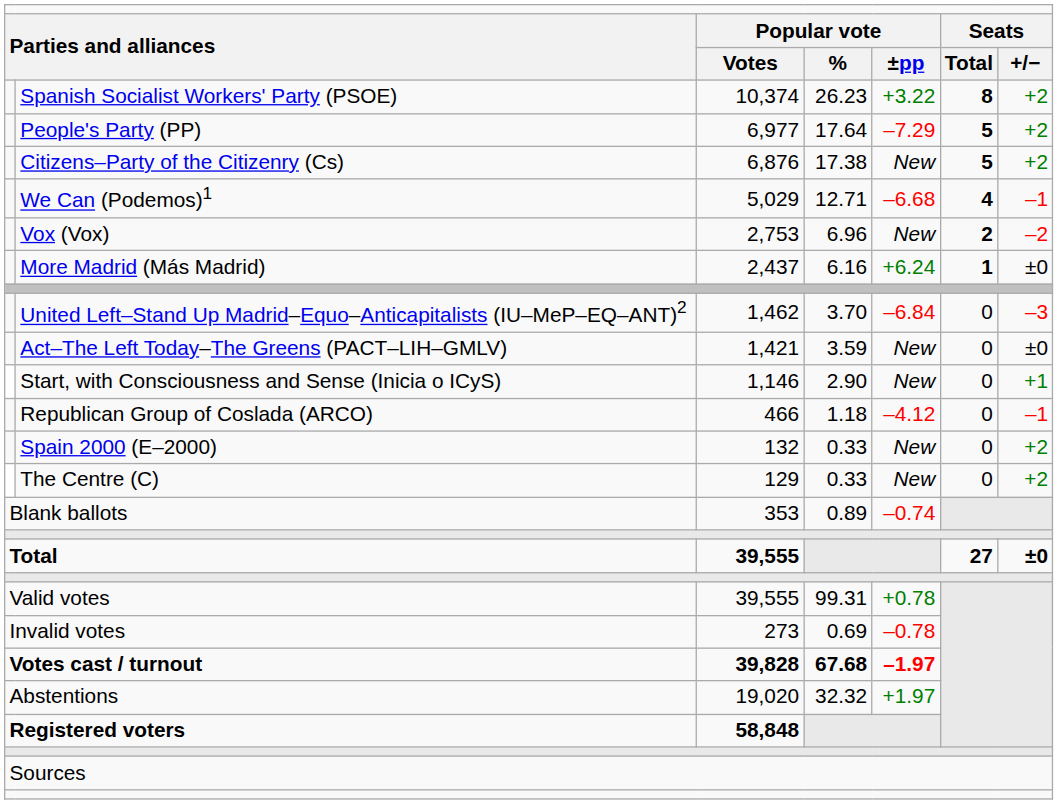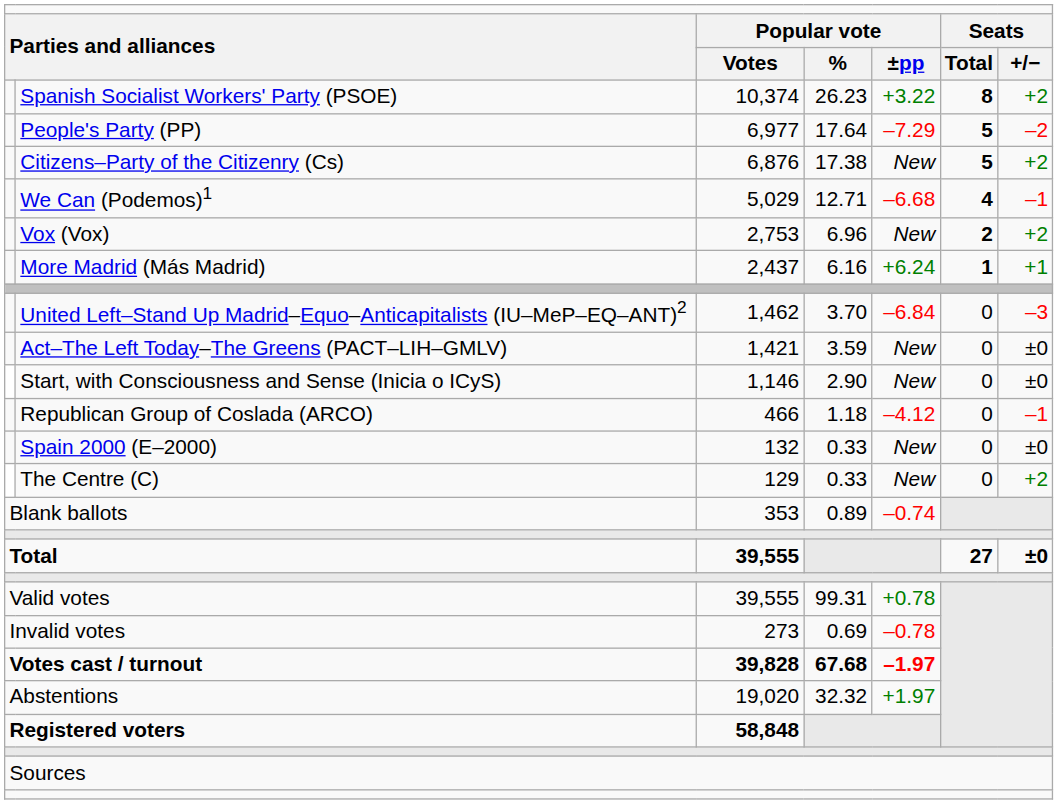(1036, 129) +2 -> (1036, 129) –2
(1036, 234) –2 -> (1036, 234) +2
(1037, 267) ±0 -> (1036, 267) +1
(1036, 381) +1 -> (1037, 381) ±0
(1036, 447) +2 -> (1037, 447) ±0
